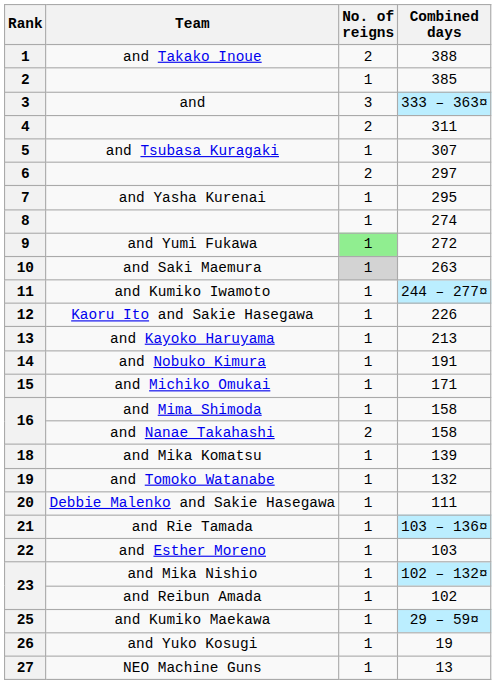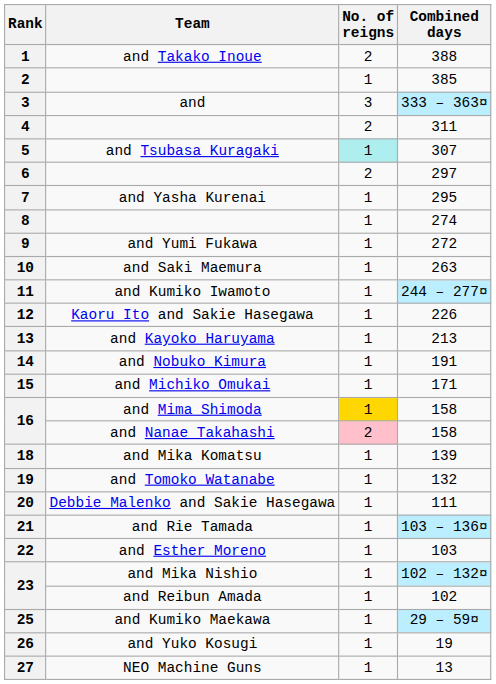(368, 151) no background -> (368, 151) paleturquoise background
(368, 245) lightgreen background -> (368, 245) no background
(368, 268) lightgrey background -> (368, 268) no background
(368, 409) no background -> (368, 409) gold background
(368, 433) no background -> (368, 433) pink background
